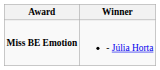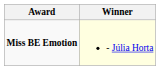(117, 48) no background -> (117, 48) lightyellow background
